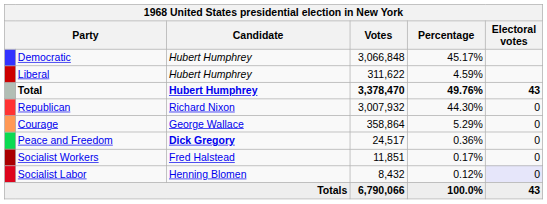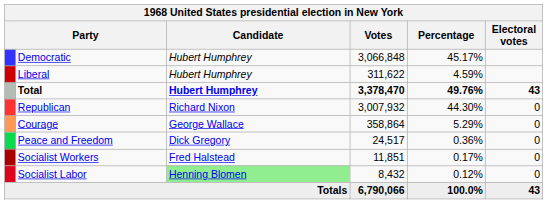(202, 141) bold -> (200, 141) normal
(208, 174) no background -> (208, 174) lightgreen background
(537, 174) lavender background -> (537, 174) no background
